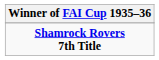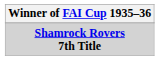(80, 39) no background -> (80, 39) lightgrey background
